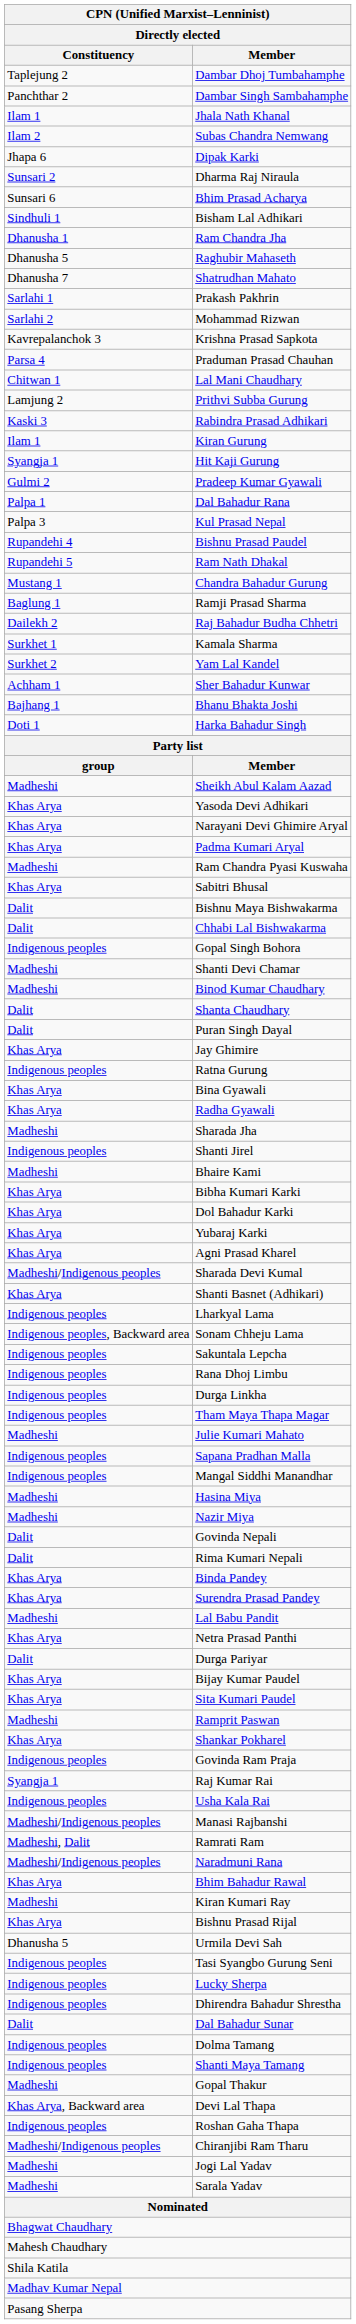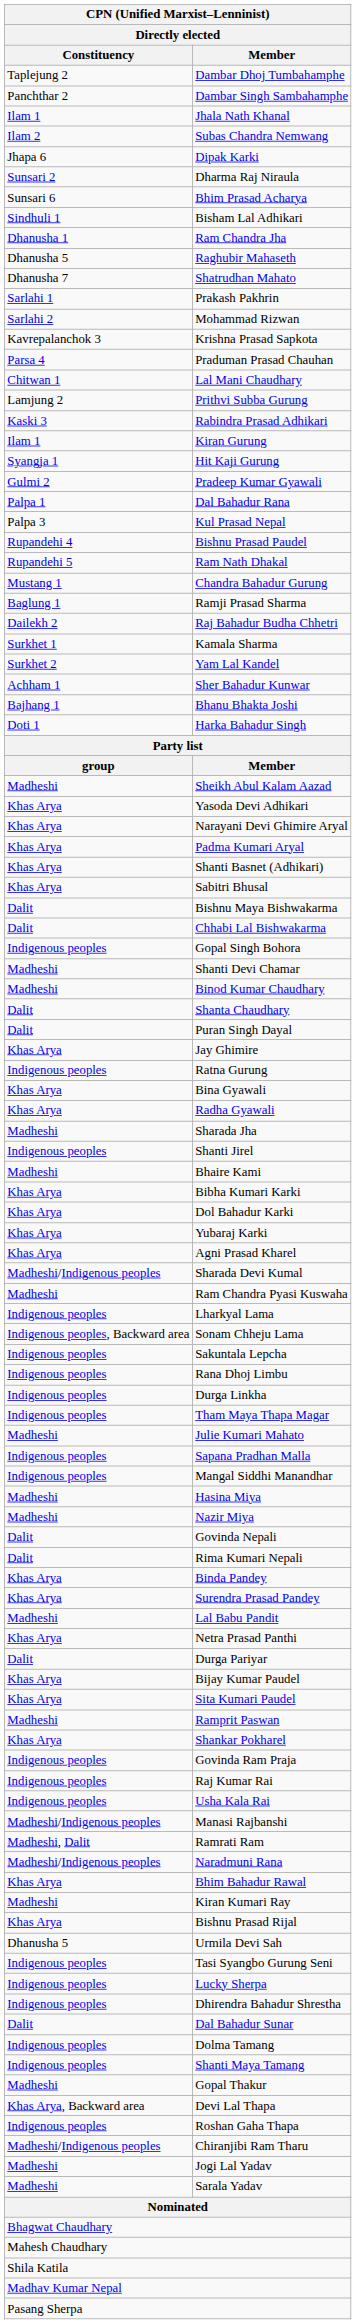rows swapped: (259, 1293) <-> (271, 867)
(33, 1780) Syangja 1 -> (57, 1780) Indigenous peoples
